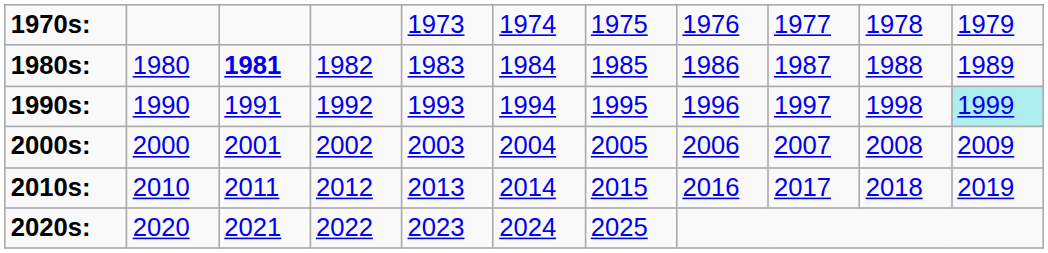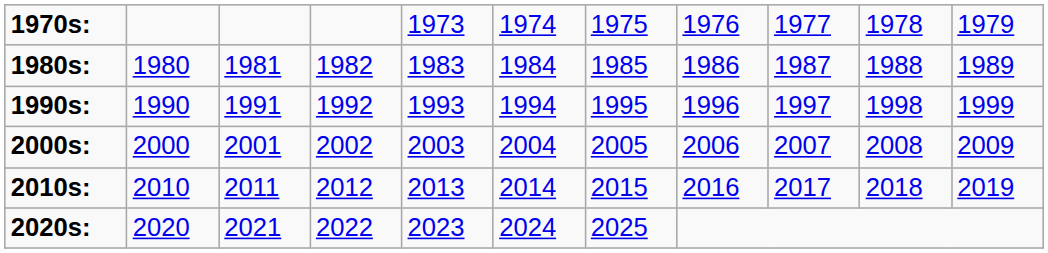(253, 65) bold -> (253, 65) normal
(986, 106) paleturquoise background -> (986, 106) no background
